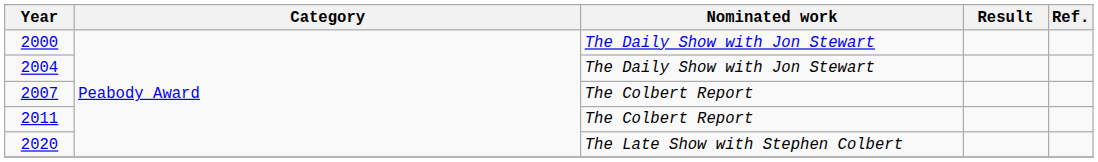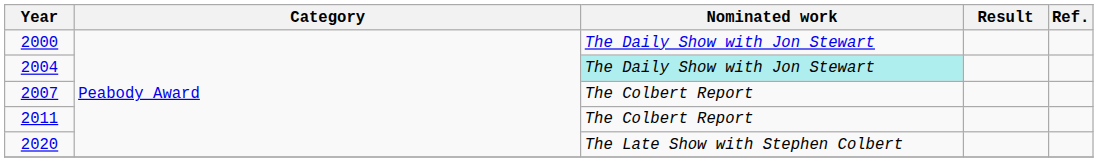(730, 68) no background -> (730, 68) paleturquoise background
